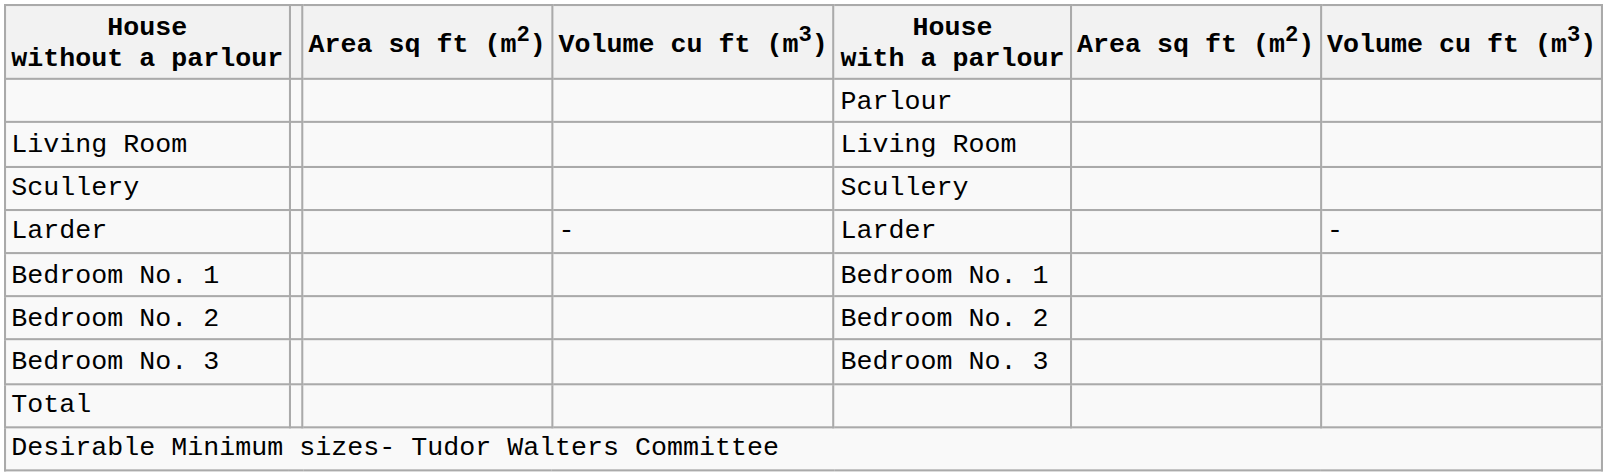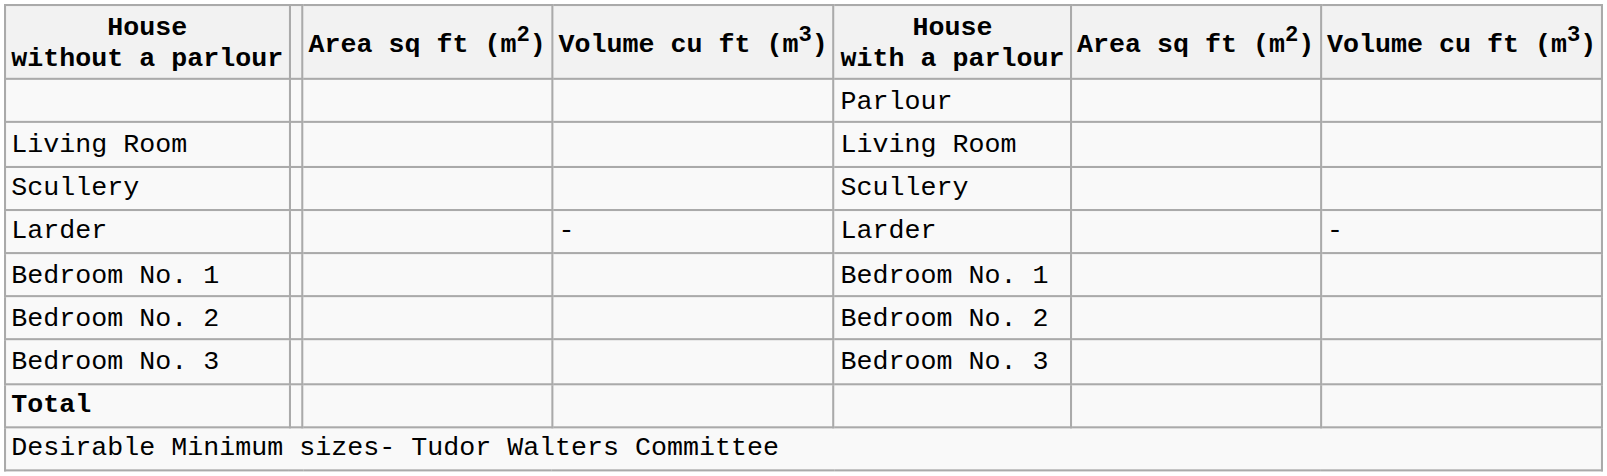(51, 405) normal -> (51, 405) bold
